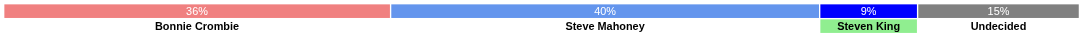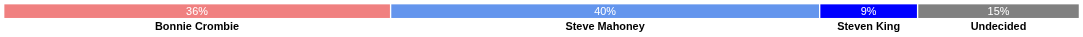(869, 26) lightgreen background -> (869, 26) no background
